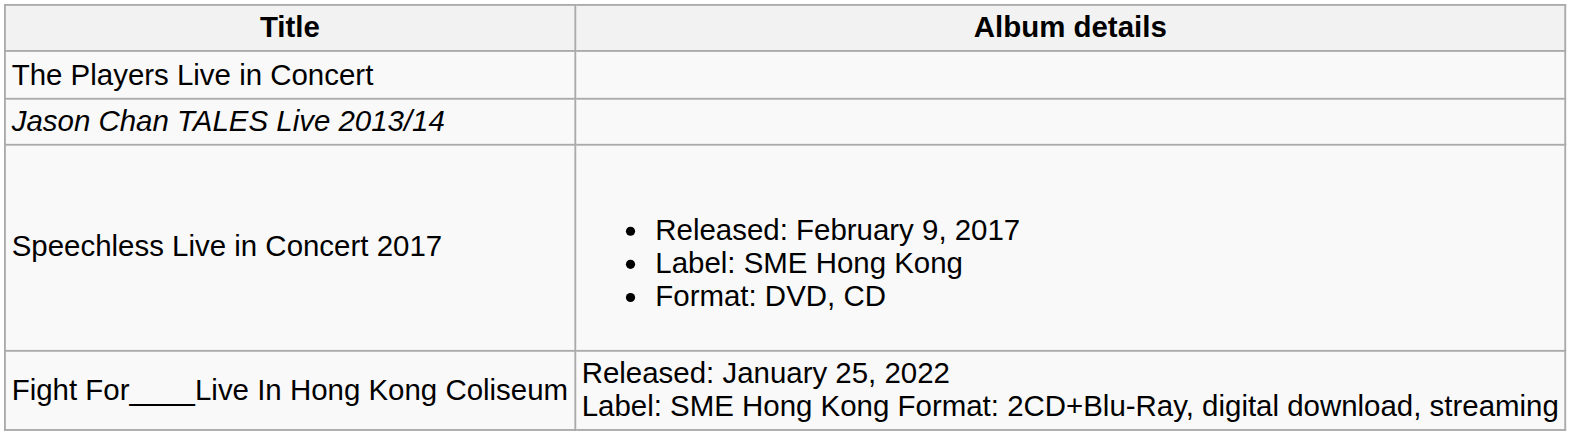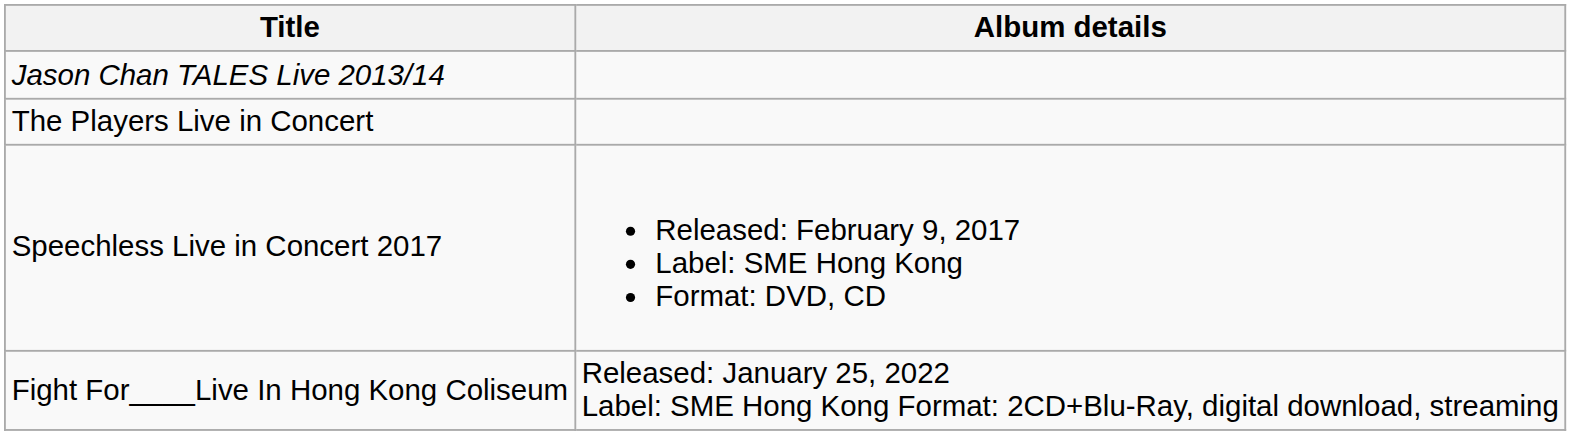rows swapped: (228, 121) <-> (193, 74)
